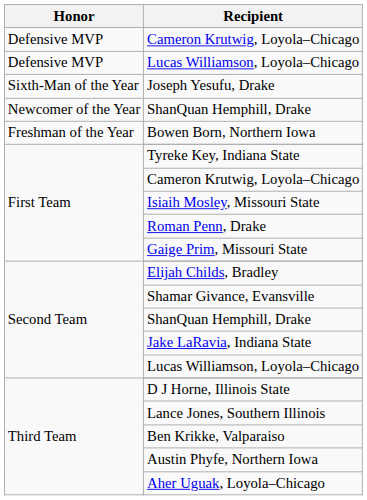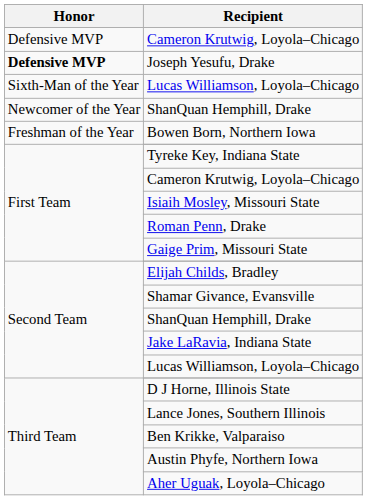(55, 62) normal -> (57, 62) bold
(253, 62) Lucas Williamson, Loyola–Chicago -> (211, 62) Joseph Yesufu, Drake
(211, 86) Joseph Yesufu, Drake -> (253, 86) Lucas Williamson, Loyola–Chicago
